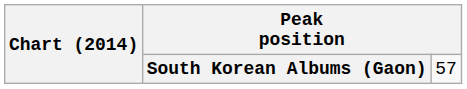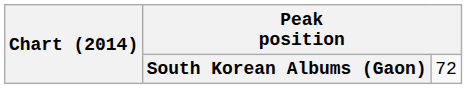(446, 69) 57 -> (446, 69) 72
